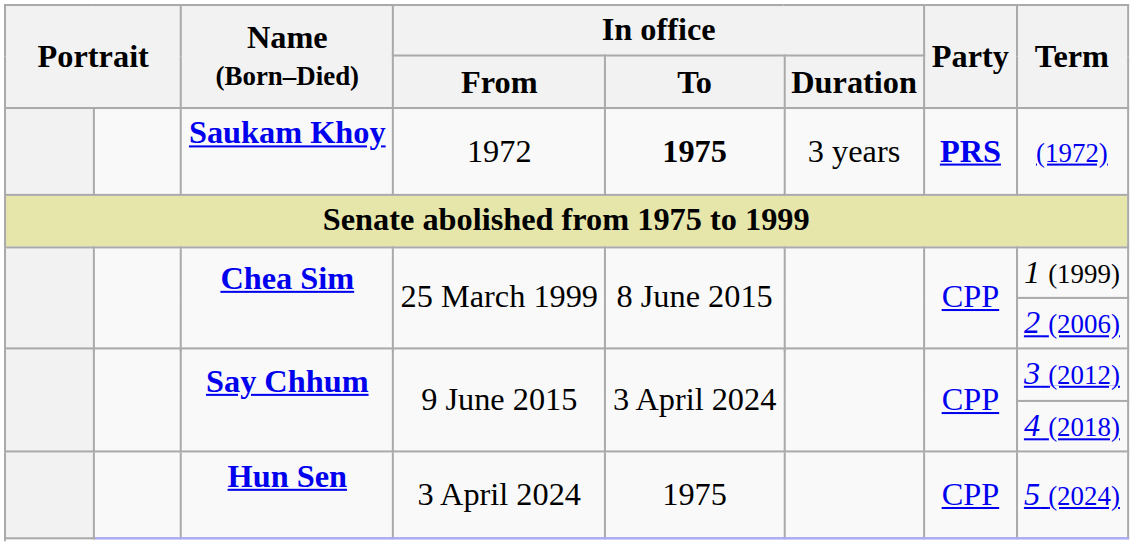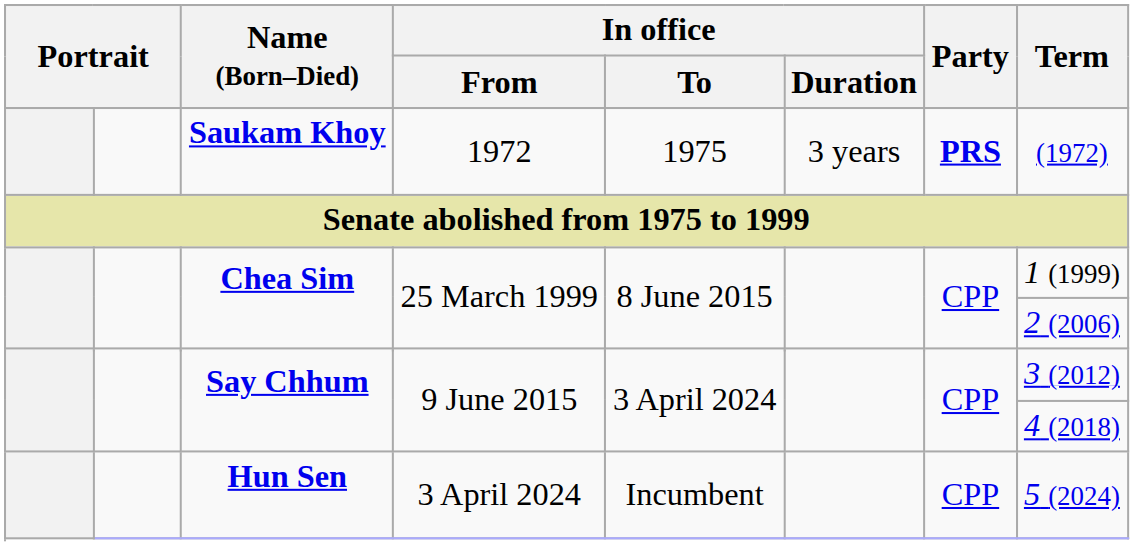(695, 150) bold -> (695, 150) normal
(695, 494) 1975 -> (695, 494) Incumbent
